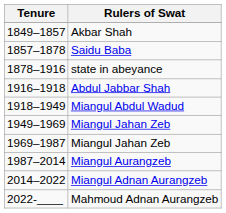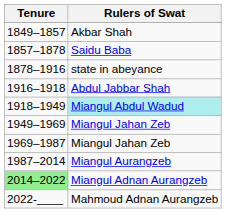(128, 106) no background -> (128, 106) paleturquoise background
(36, 180) no background -> (36, 180) lightgreen background
